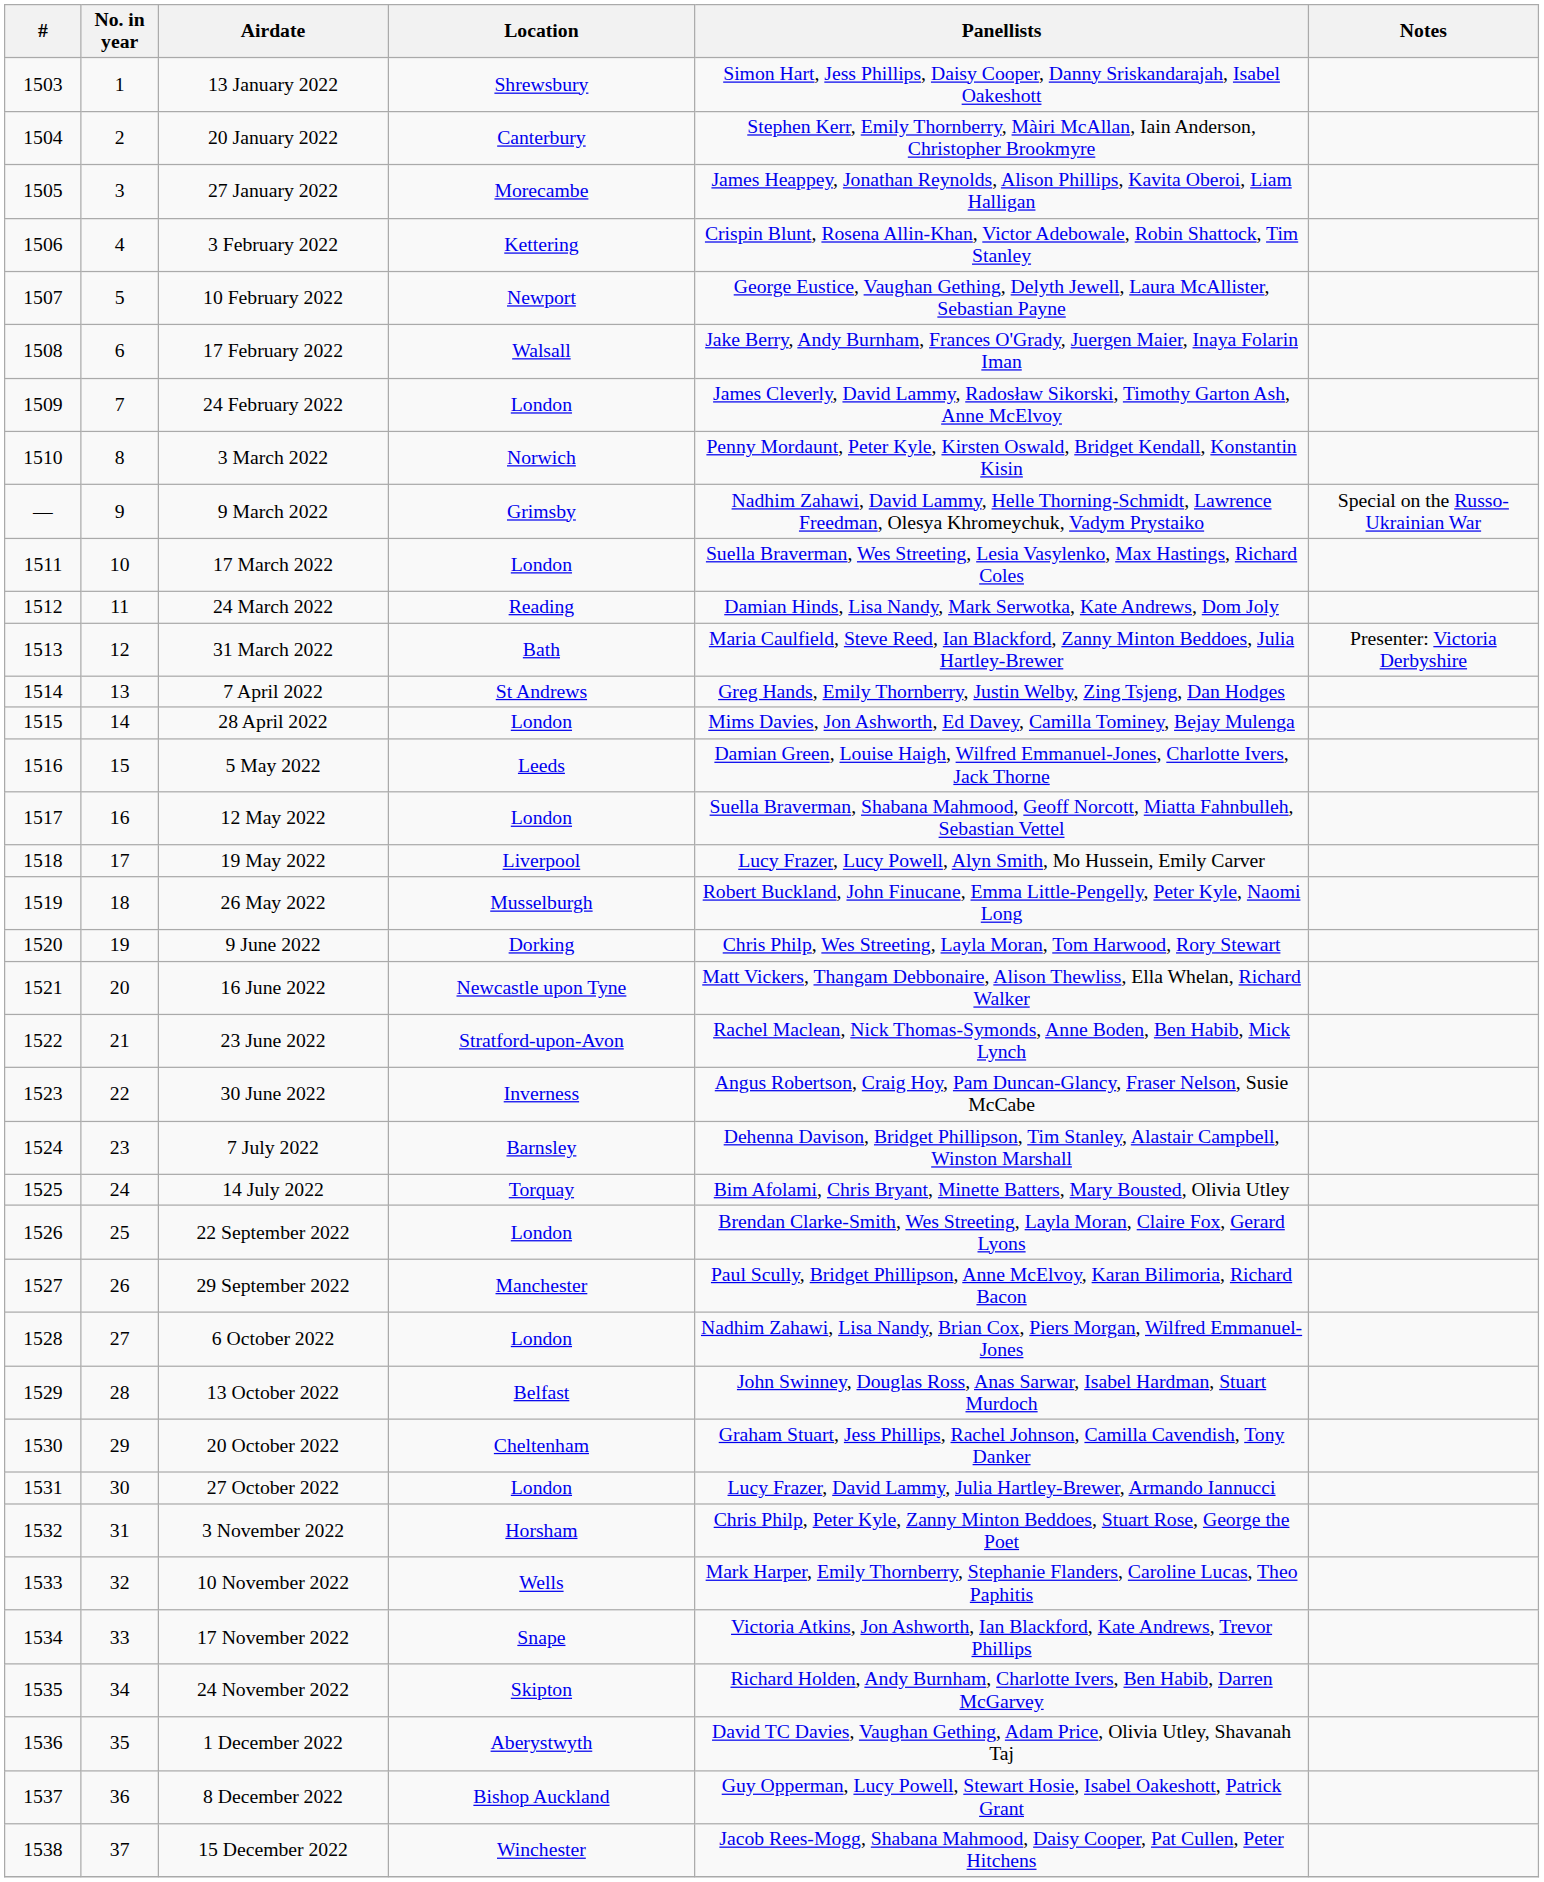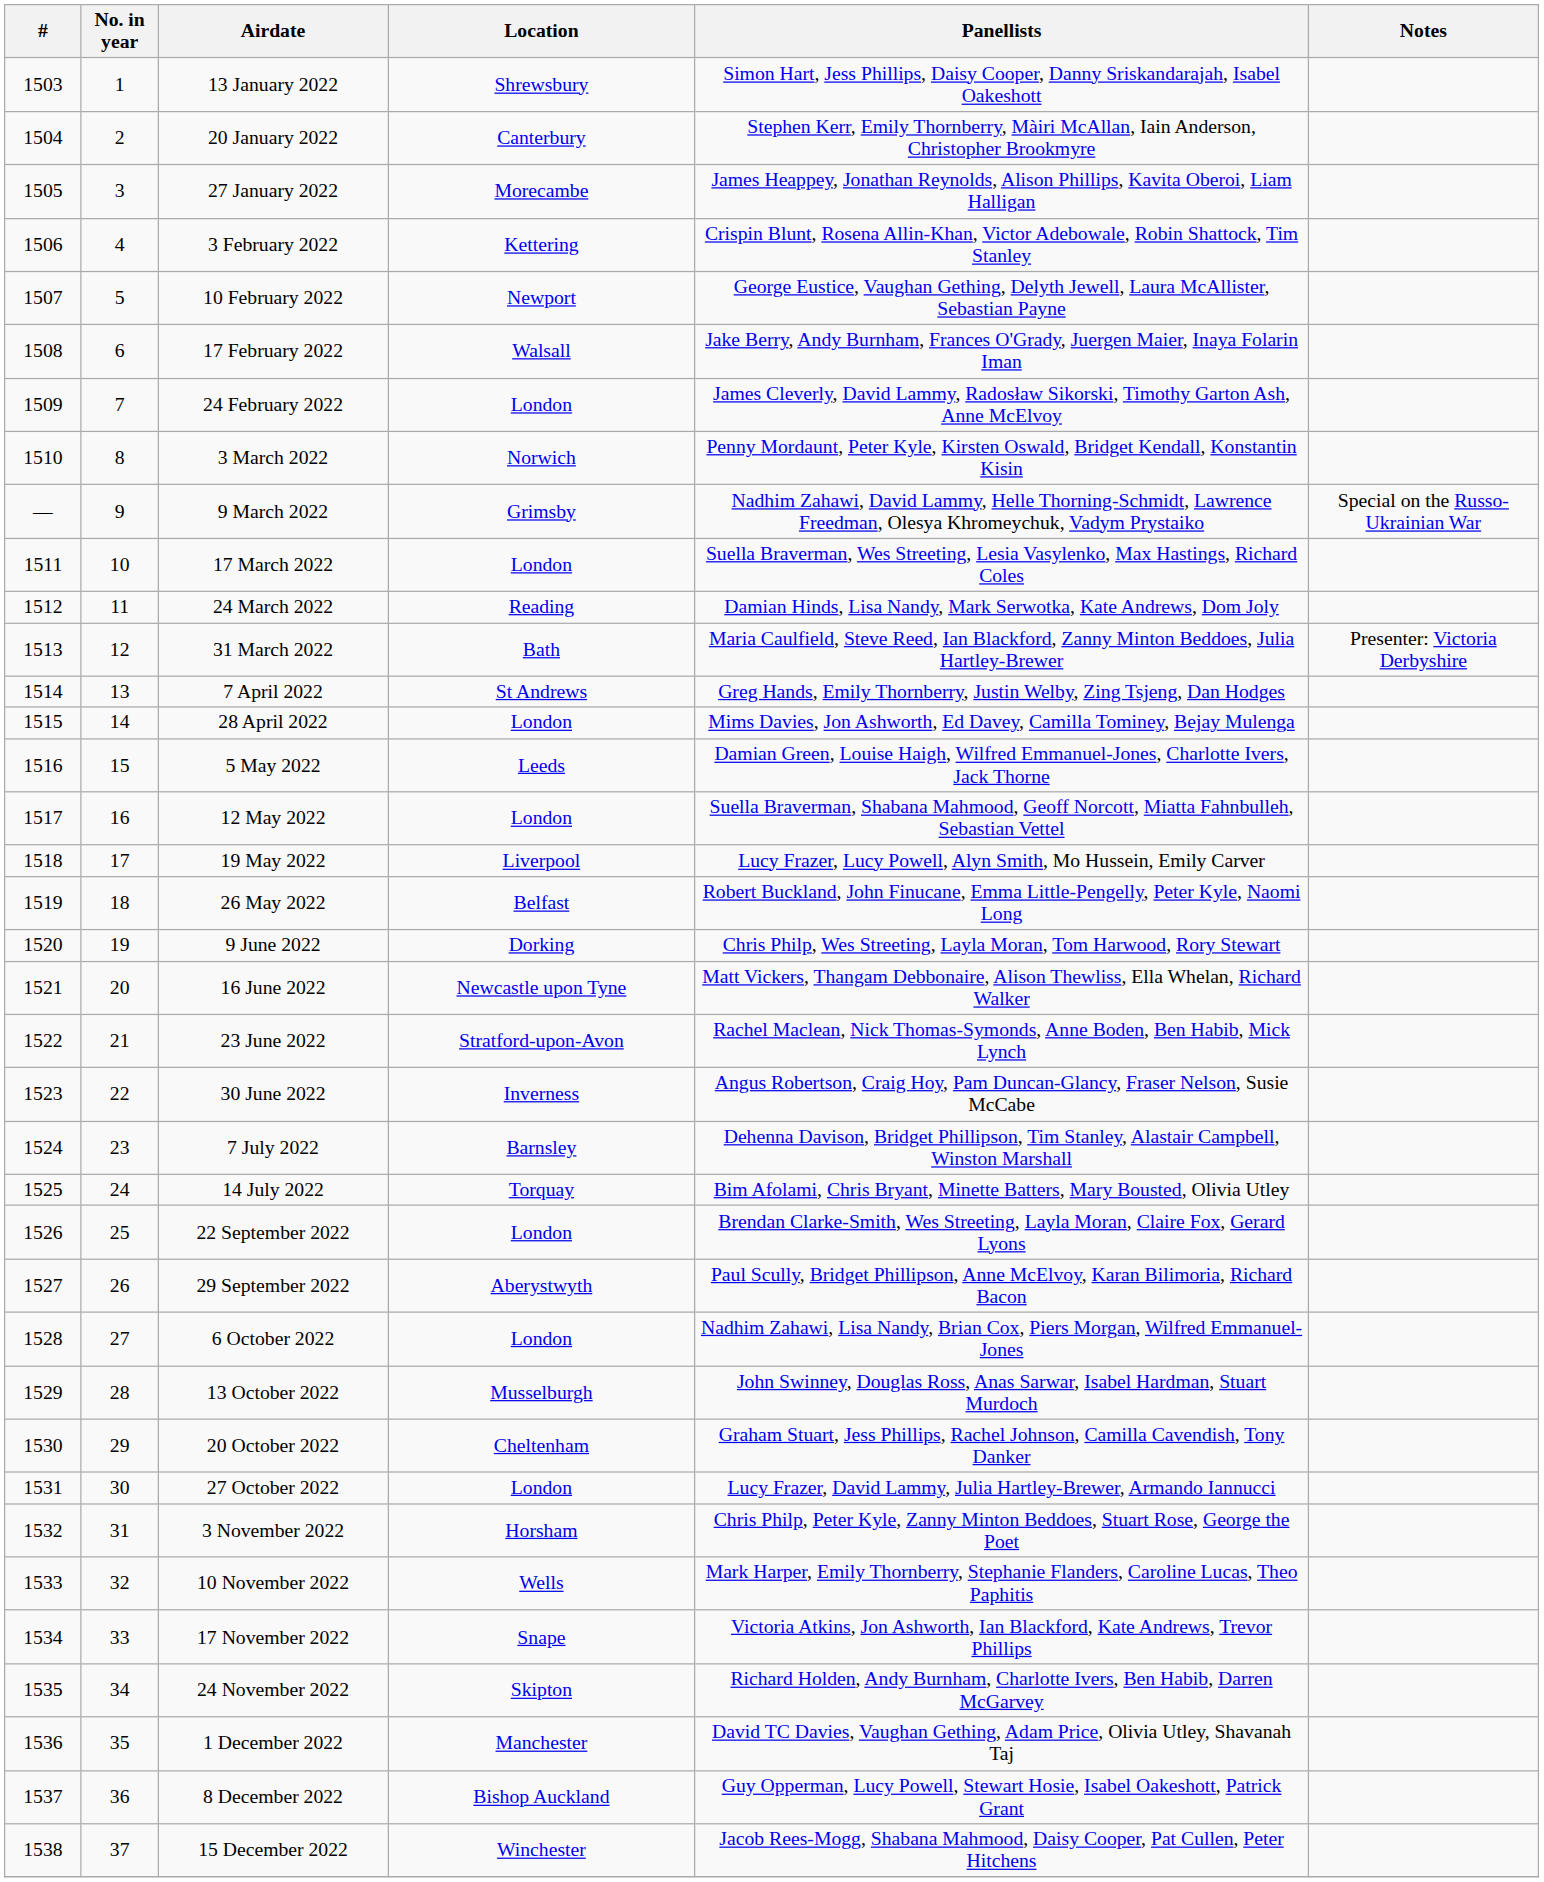(541, 902) Musselburgh -> (541, 902) Belfast
(541, 1285) Manchester -> (541, 1285) Aberystwyth
(541, 1392) Belfast -> (541, 1392) Musselburgh
(541, 1743) Aberystwyth -> (541, 1743) Manchester
